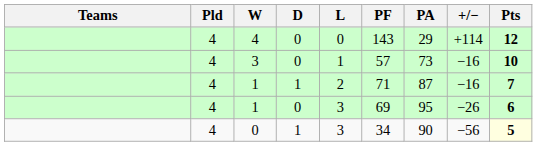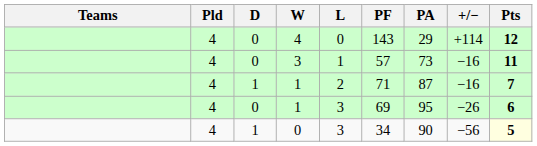columns swapped: (255, 15) <-> (298, 15)
(511, 61) 10 -> (511, 61) 11
